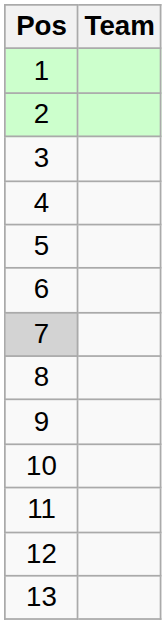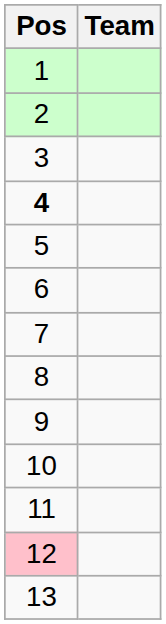(42, 202) normal -> (42, 202) bold
(42, 333) lightgrey background -> (42, 333) no background
(42, 553) no background -> (42, 553) pink background
